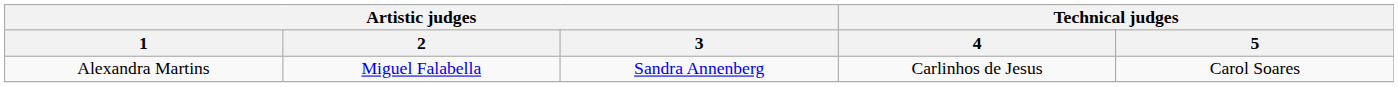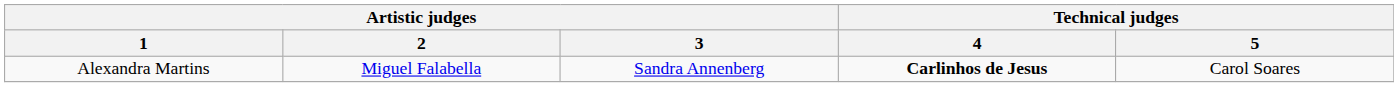(977, 68) normal -> (977, 68) bold
